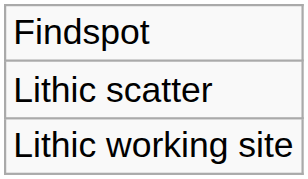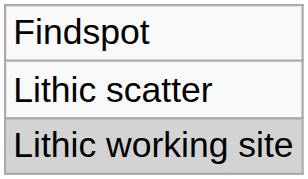(153, 145) no background -> (153, 145) lightgrey background
